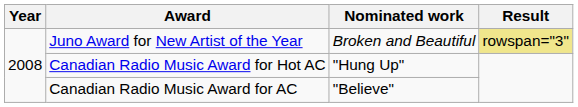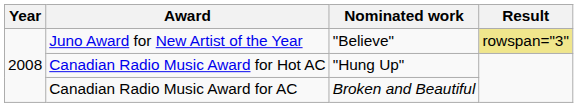(404, 41) Broken and Beautiful -> (363, 41) "Believe"
(363, 89) "Believe" -> (404, 89) Broken and Beautiful
